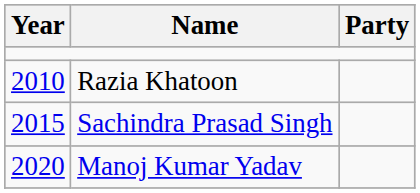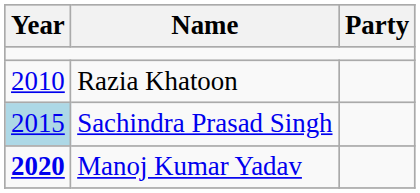(38, 123) no background -> (38, 123) lightblue background
(38, 166) normal -> (38, 166) bold
